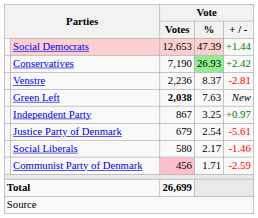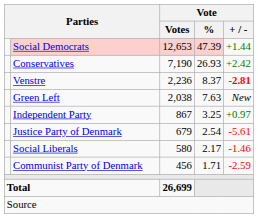(209, 64) lightgreen background -> (209, 64) no background
(240, 81) normal -> (240, 81) bold
(180, 98) bold -> (180, 98) normal
(184, 166) pink background -> (184, 166) no background
